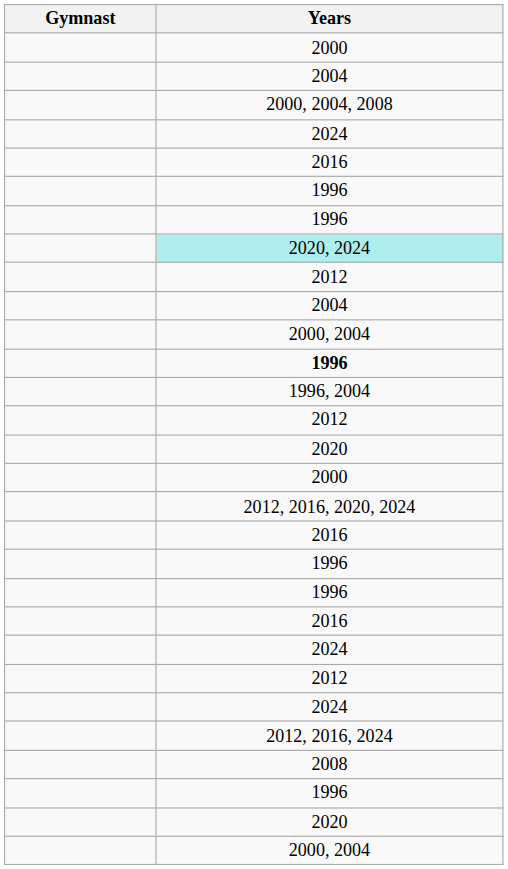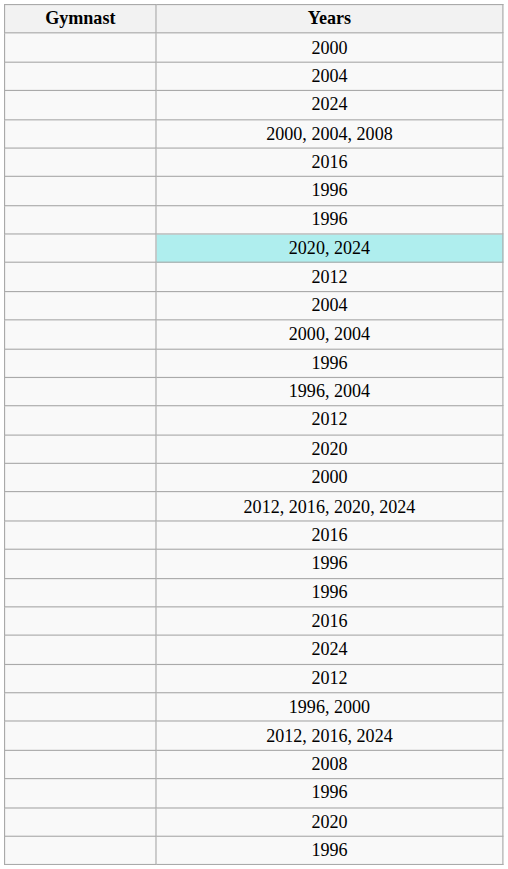(329, 104) 2000, 2004, 2008 -> (329, 104) 2024
(329, 133) 2024 -> (329, 133) 2000, 2004, 2008
(329, 362) bold -> (329, 362) normal
(329, 707) 2024 -> (329, 707) 1996, 2000
(329, 850) 2000, 2004 -> (329, 850) 1996
